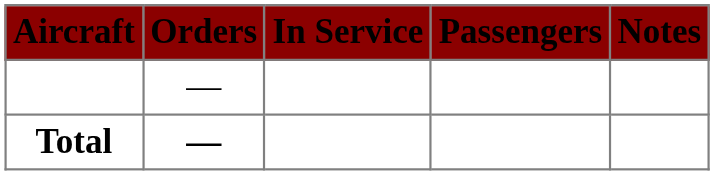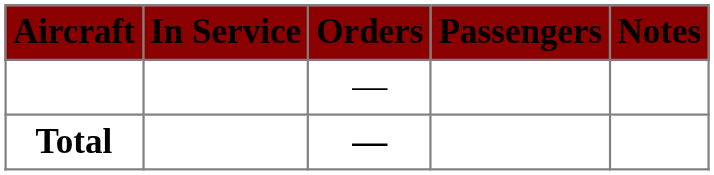columns swapped: (348, 31) <-> (204, 31)
